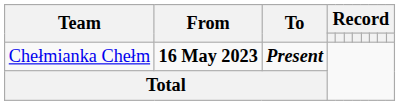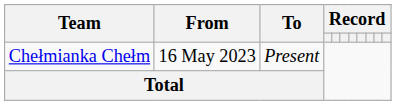(208, 56) bold -> (207, 56) normal
(295, 56) bold -> (292, 56) normal
